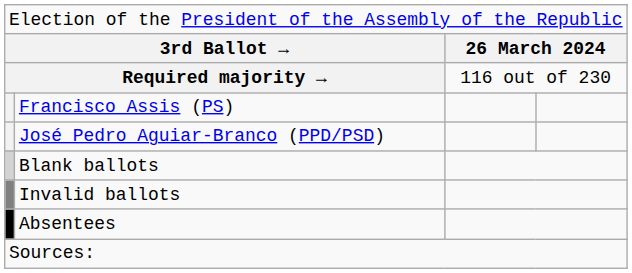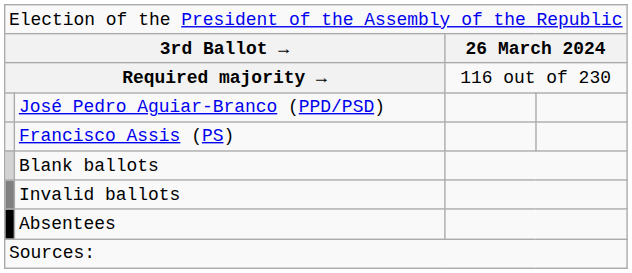rows swapped: (127, 107) <-> (202, 136)
